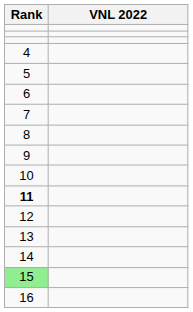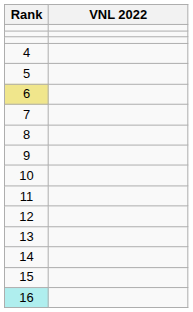(27, 94) no background -> (27, 94) khaki background
(27, 196) bold -> (27, 196) normal
(27, 277) lightgreen background -> (27, 277) no background
(27, 297) no background -> (27, 297) paleturquoise background
